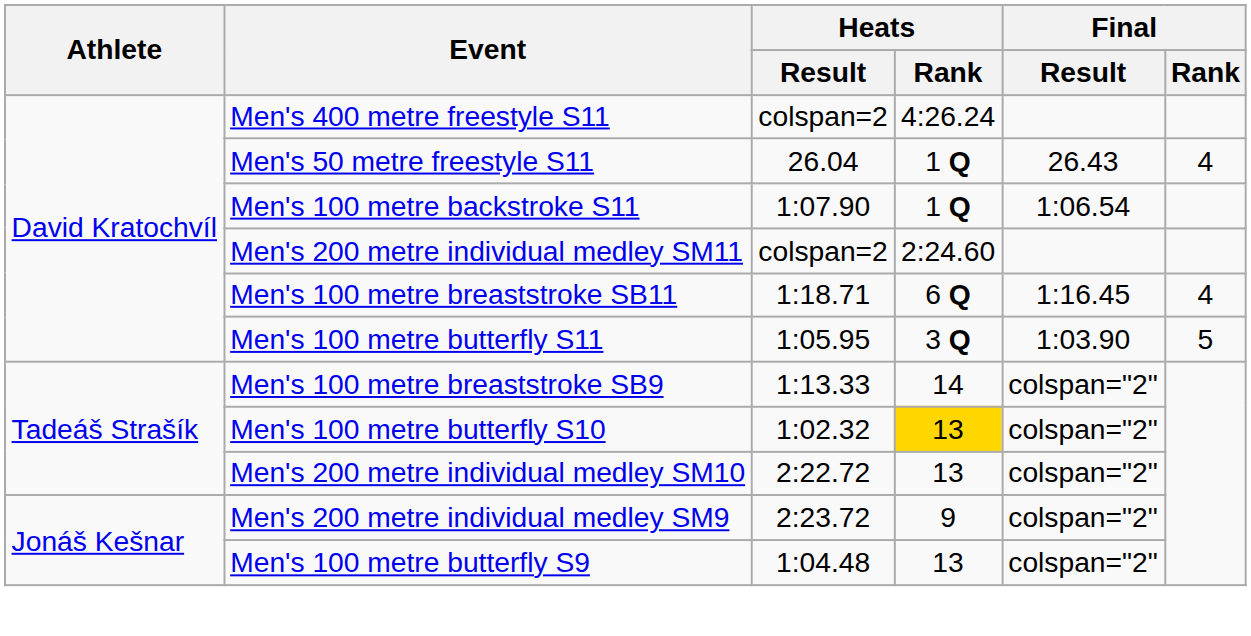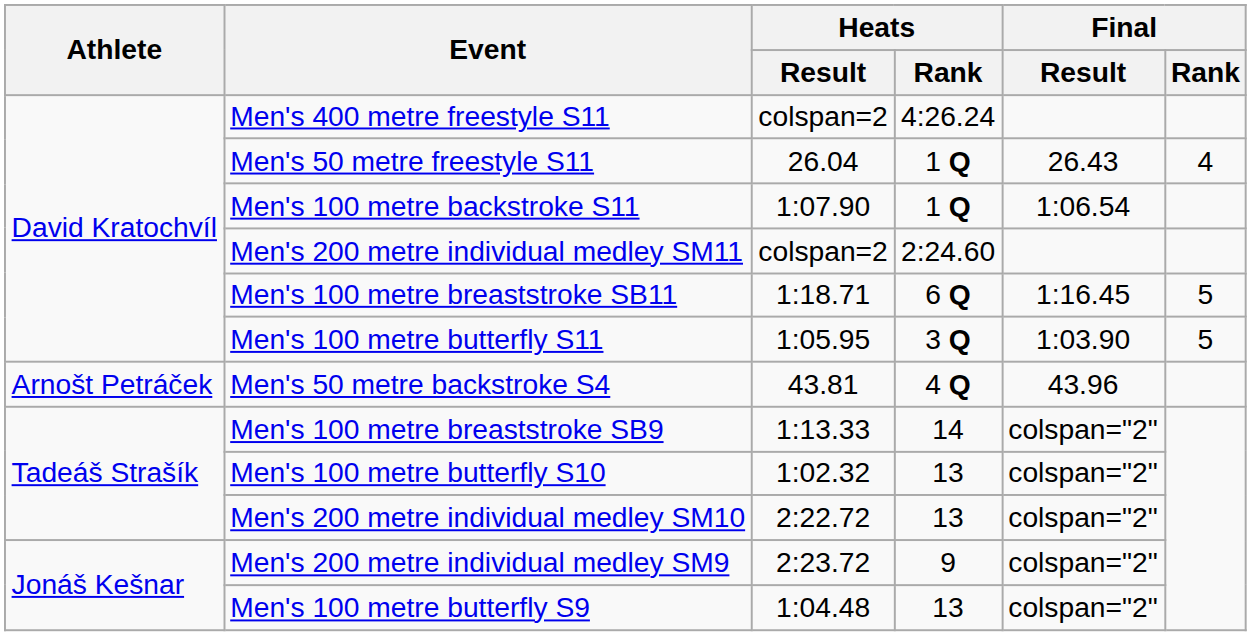(1205, 295) 4 -> (1205, 295) 5
+ row: (420, 384)
(948, 429) gold background -> (948, 474) no background
